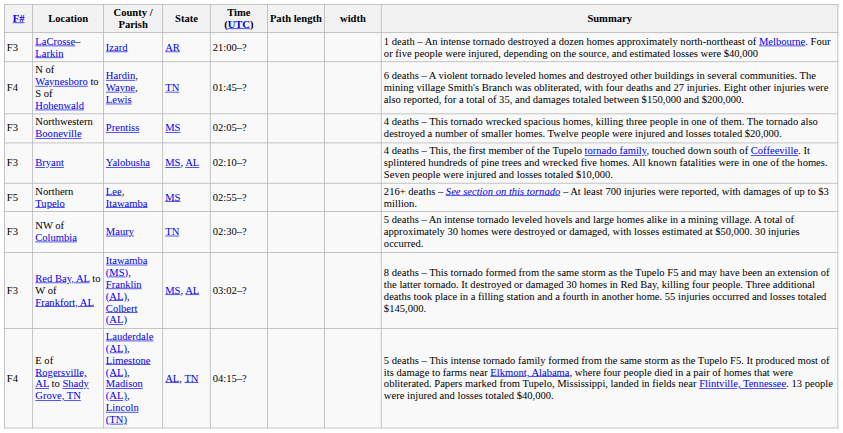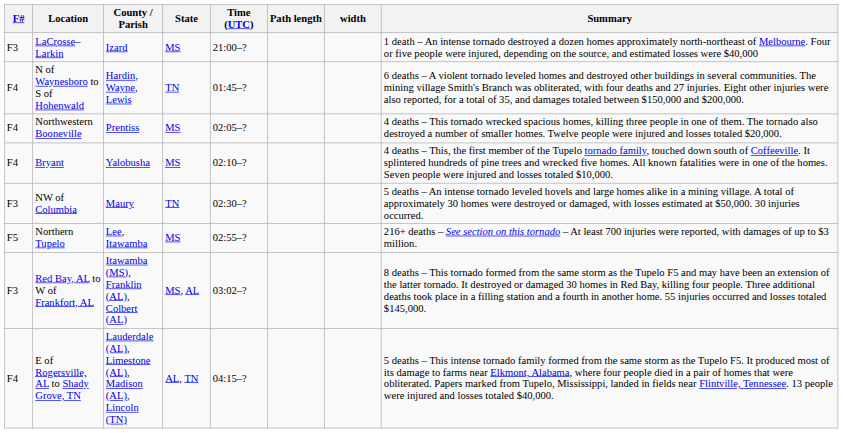(173, 47) AR -> (173, 47) MS
(12, 128) F3 -> (12, 128) F4
(12, 163) F3 -> (12, 163) F4
(182, 163) MS, AL -> (173, 163) MS
rows swapped: (56, 232) <-> (54, 197)
